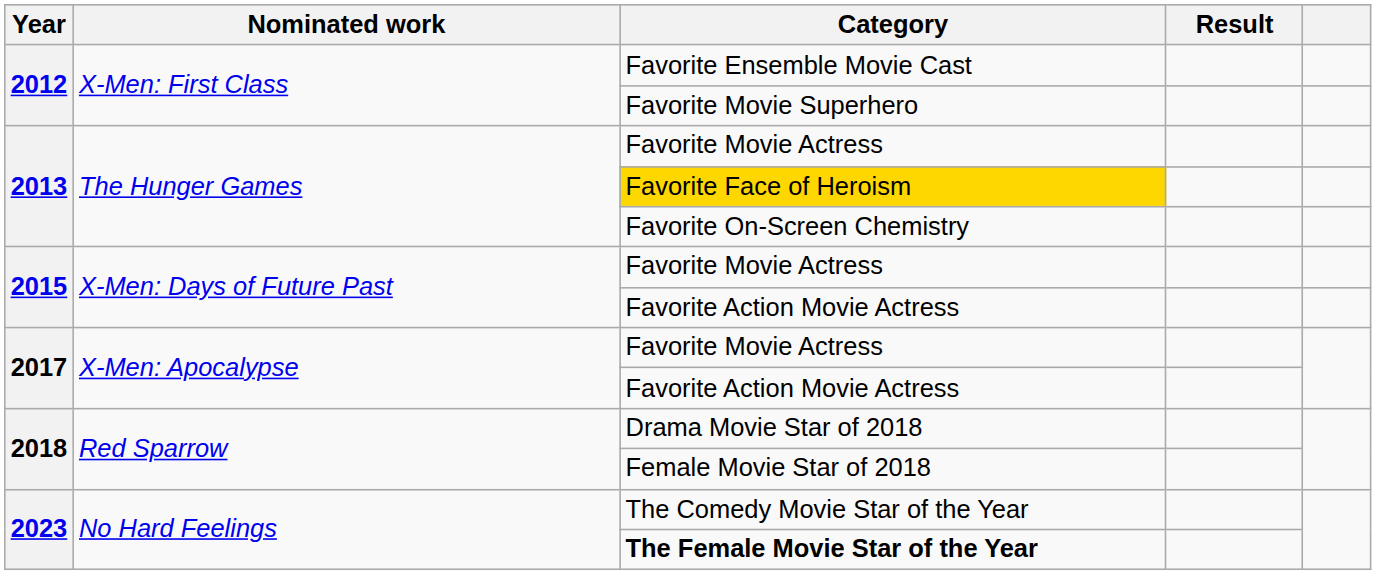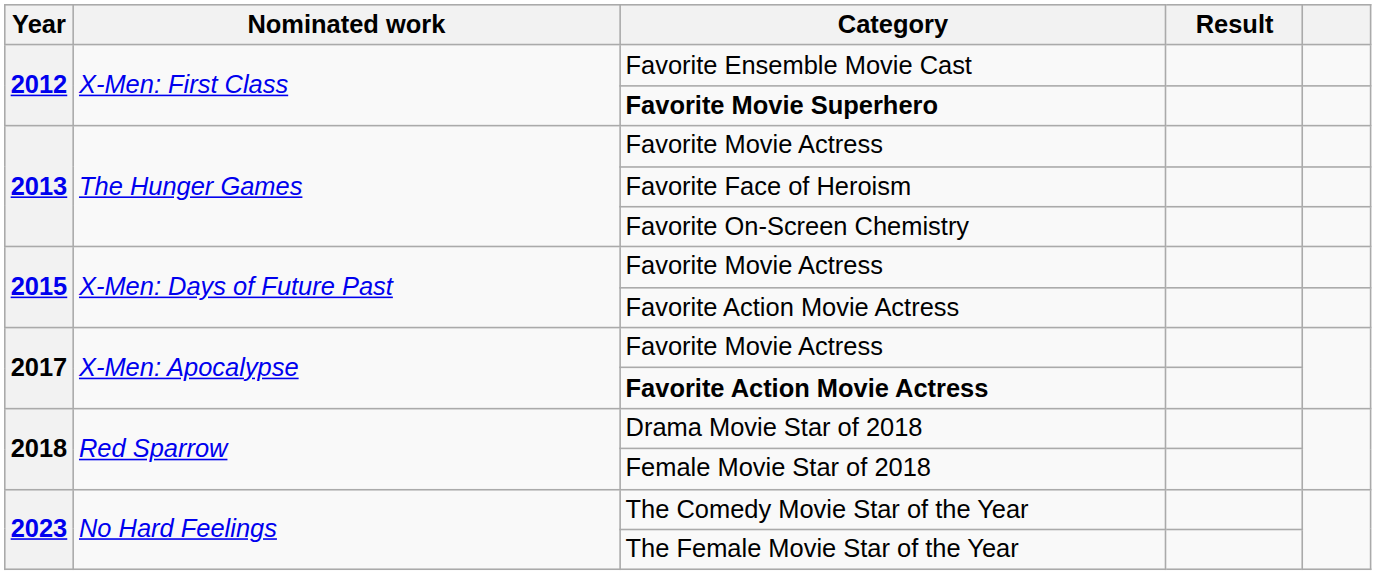(772, 105) normal -> (782, 105) bold
(768, 186) gold background -> (768, 186) no background
(792, 387) normal -> (807, 387) bold
(832, 549) bold -> (822, 549) normal
